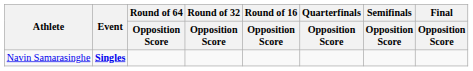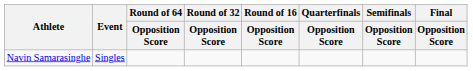(110, 58) bold -> (110, 58) normal
